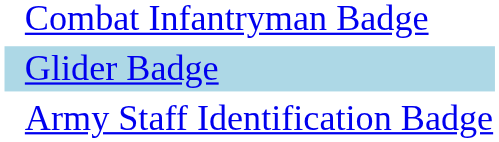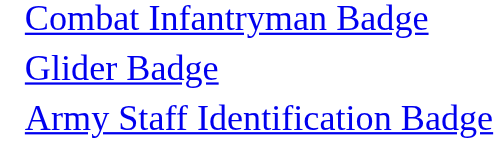(113, 68) lightblue background -> (113, 68) no background
